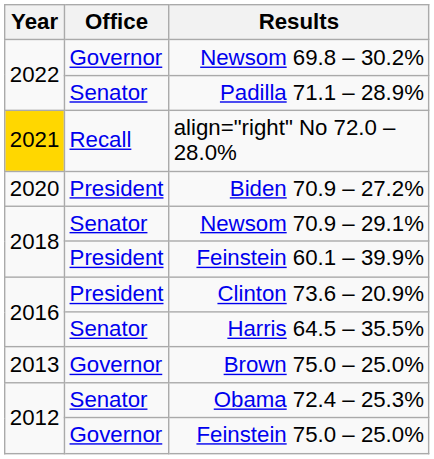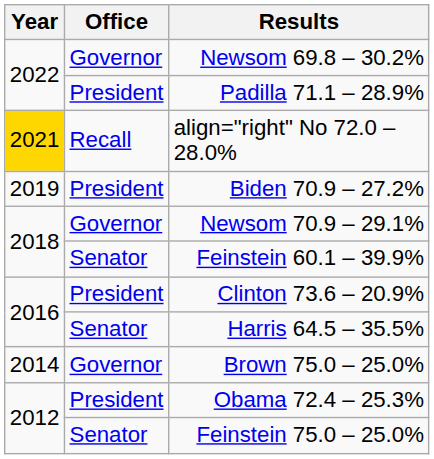(108, 92) Senator -> (117, 92) President
(35, 188) 2020 -> (35, 188) 2019
(108, 223) Senator -> (116, 223) Governor
(117, 258) President -> (108, 258) Senator
(35, 364) 2013 -> (35, 364) 2014
(108, 399) Senator -> (117, 399) President
(116, 435) Governor -> (108, 435) Senator
